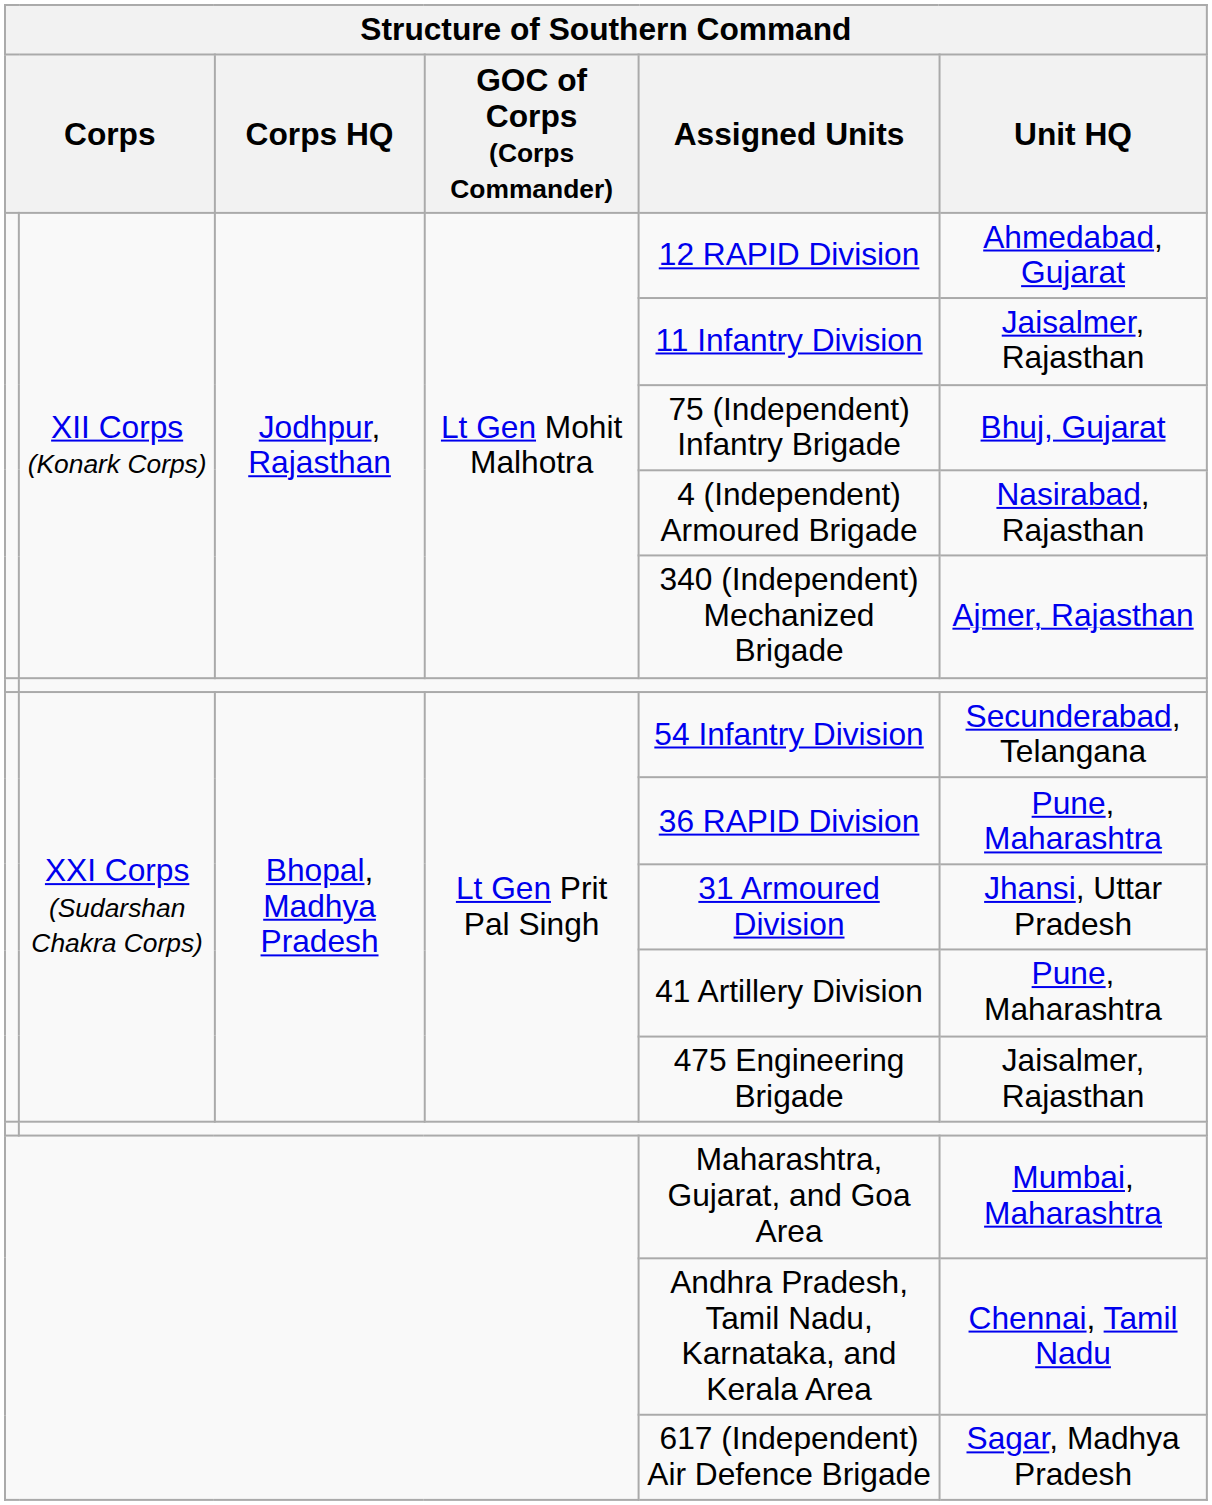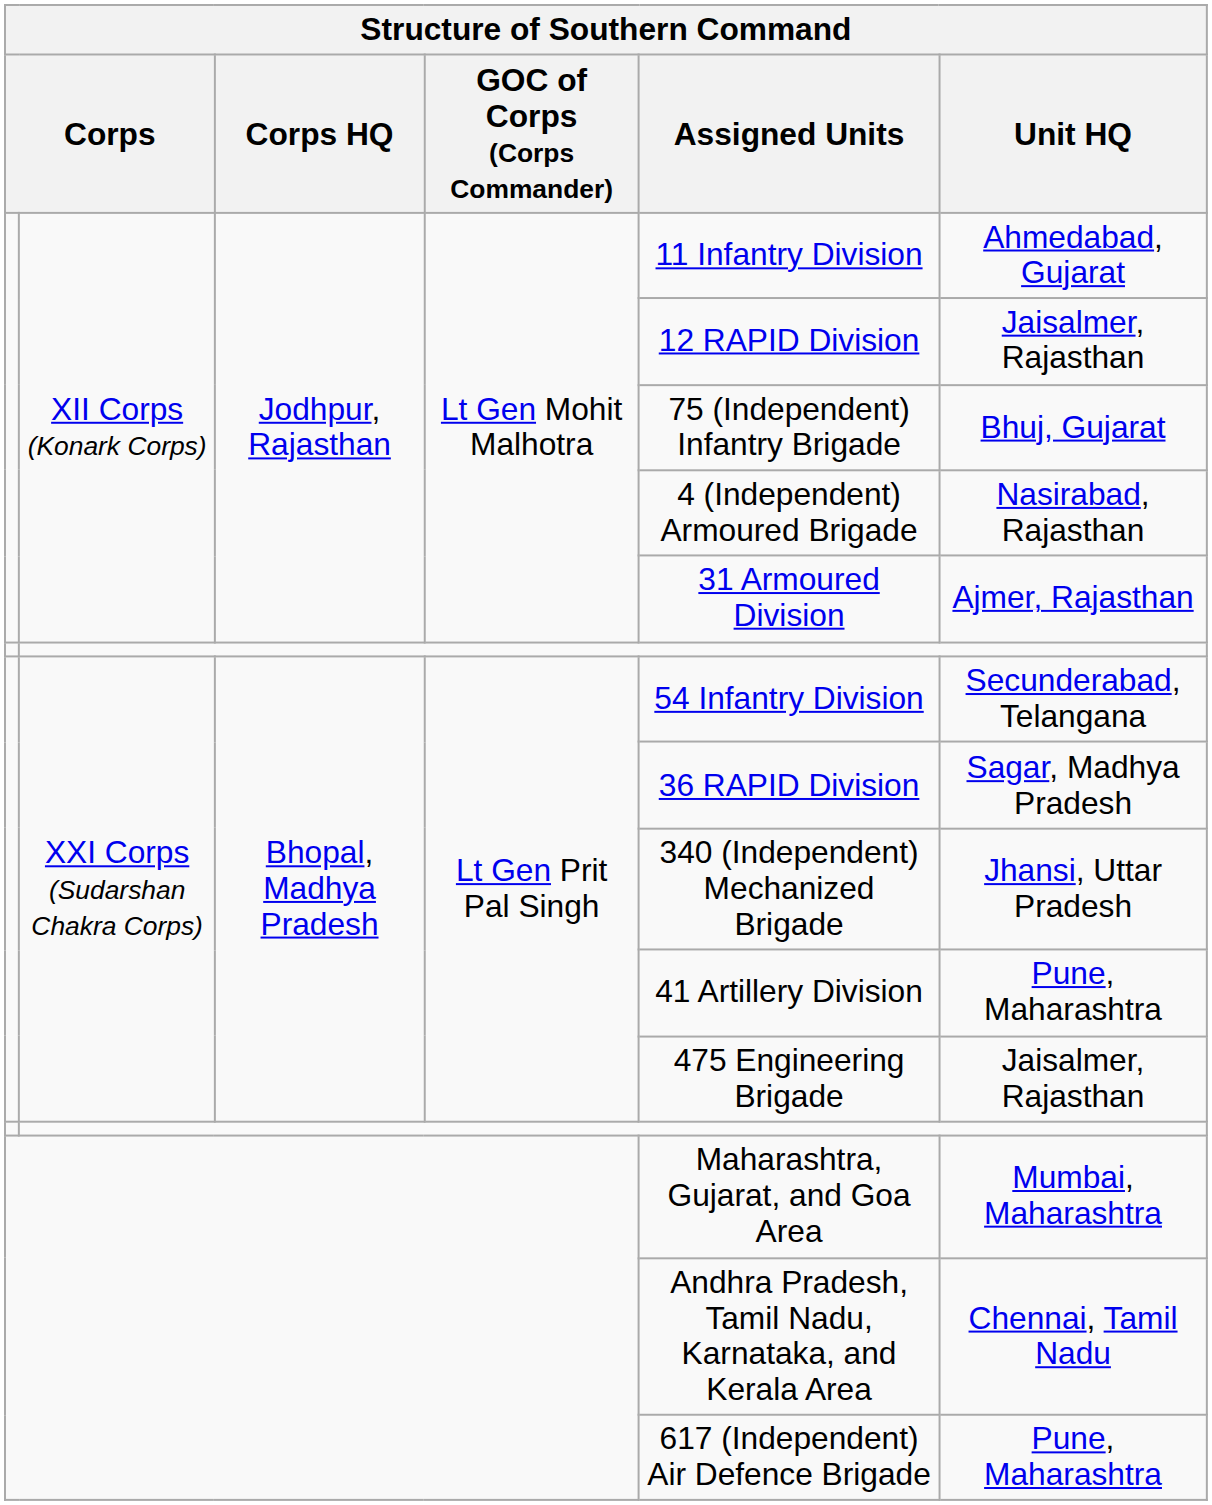(789, 254) 12 RAPID Division -> (789, 254) 11 Infantry Division
(789, 340) 11 Infantry Division -> (789, 340) 12 RAPID Division
(789, 616) 340 (Independent) Mechanized Brigade -> (789, 598) 31 Armoured Division
(1073, 820) Pune, Maharashtra -> (1073, 784) Sagar, Madhya Pradesh
(789, 906) 31 Armoured Division -> (789, 888) 340 (Independent) Mechanized Brigade
(1073, 1457) Sagar, Madhya Pradesh -> (1073, 1457) Pune, Maharashtra
